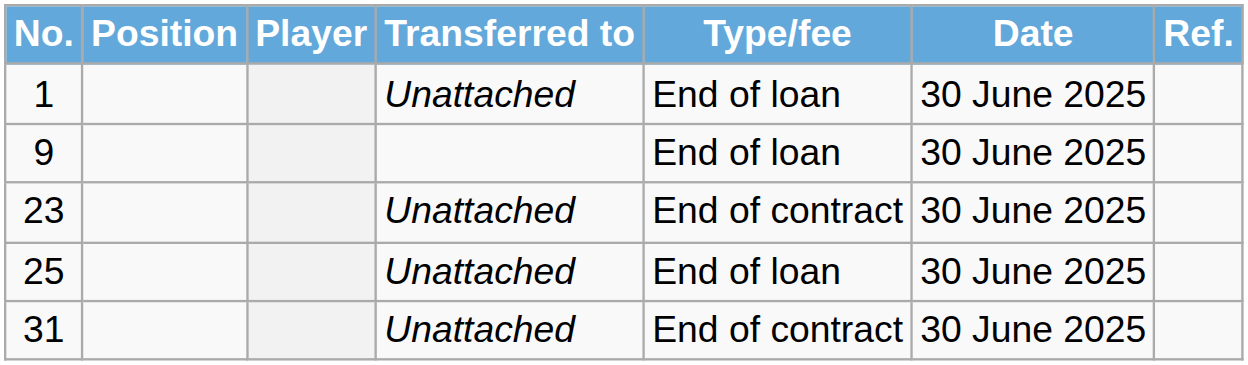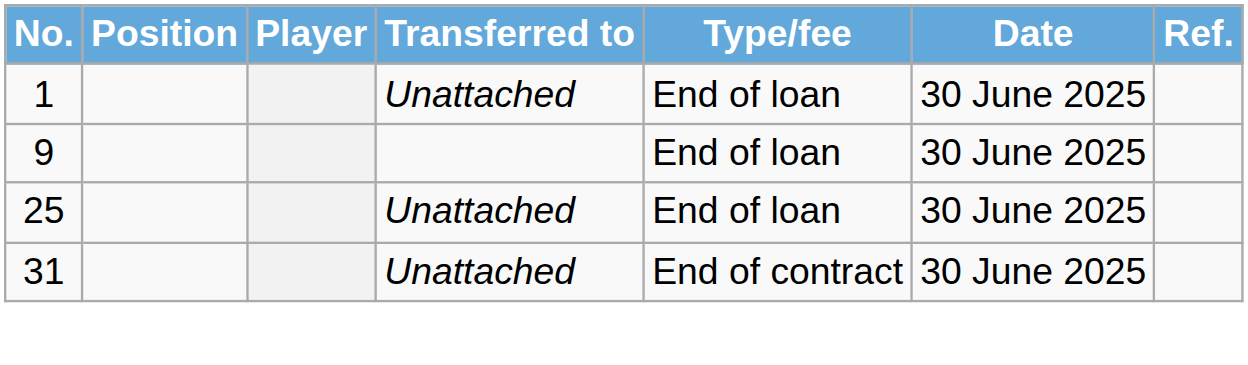- row: (44, 211)
